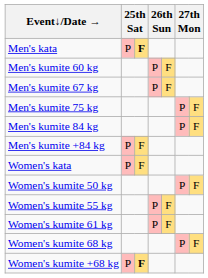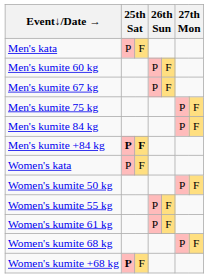(141, 48) bold -> (142, 48) normal
(128, 146) normal -> (128, 146) bold
(141, 146) normal -> (142, 146) bold
(128, 263) normal -> (128, 263) bold
(141, 263) bold -> (142, 263) normal
